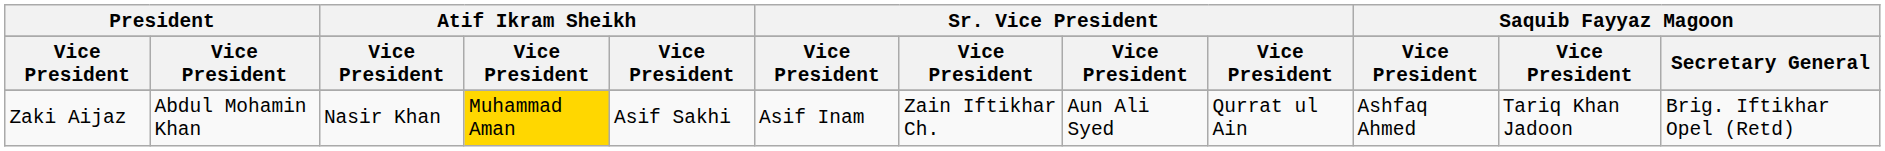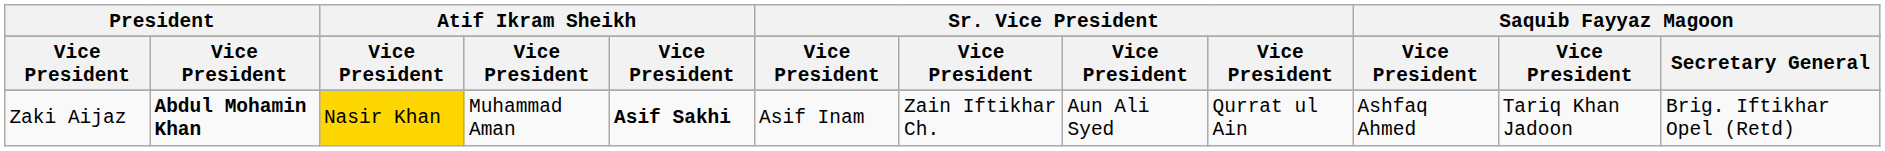(231, 118) normal -> (231, 118) bold
(382, 118) no background -> (382, 118) gold background
(516, 118) gold background -> (516, 118) no background
(673, 118) normal -> (673, 118) bold
